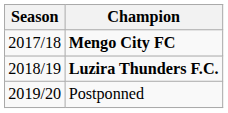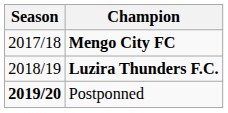(35, 94) normal -> (35, 94) bold
